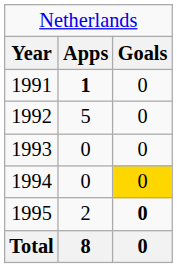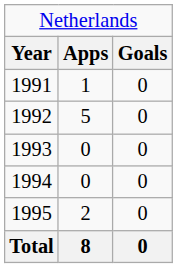(86, 85) bold -> (86, 85) normal
(143, 181) gold background -> (143, 181) no background
(143, 213) bold -> (143, 213) normal
